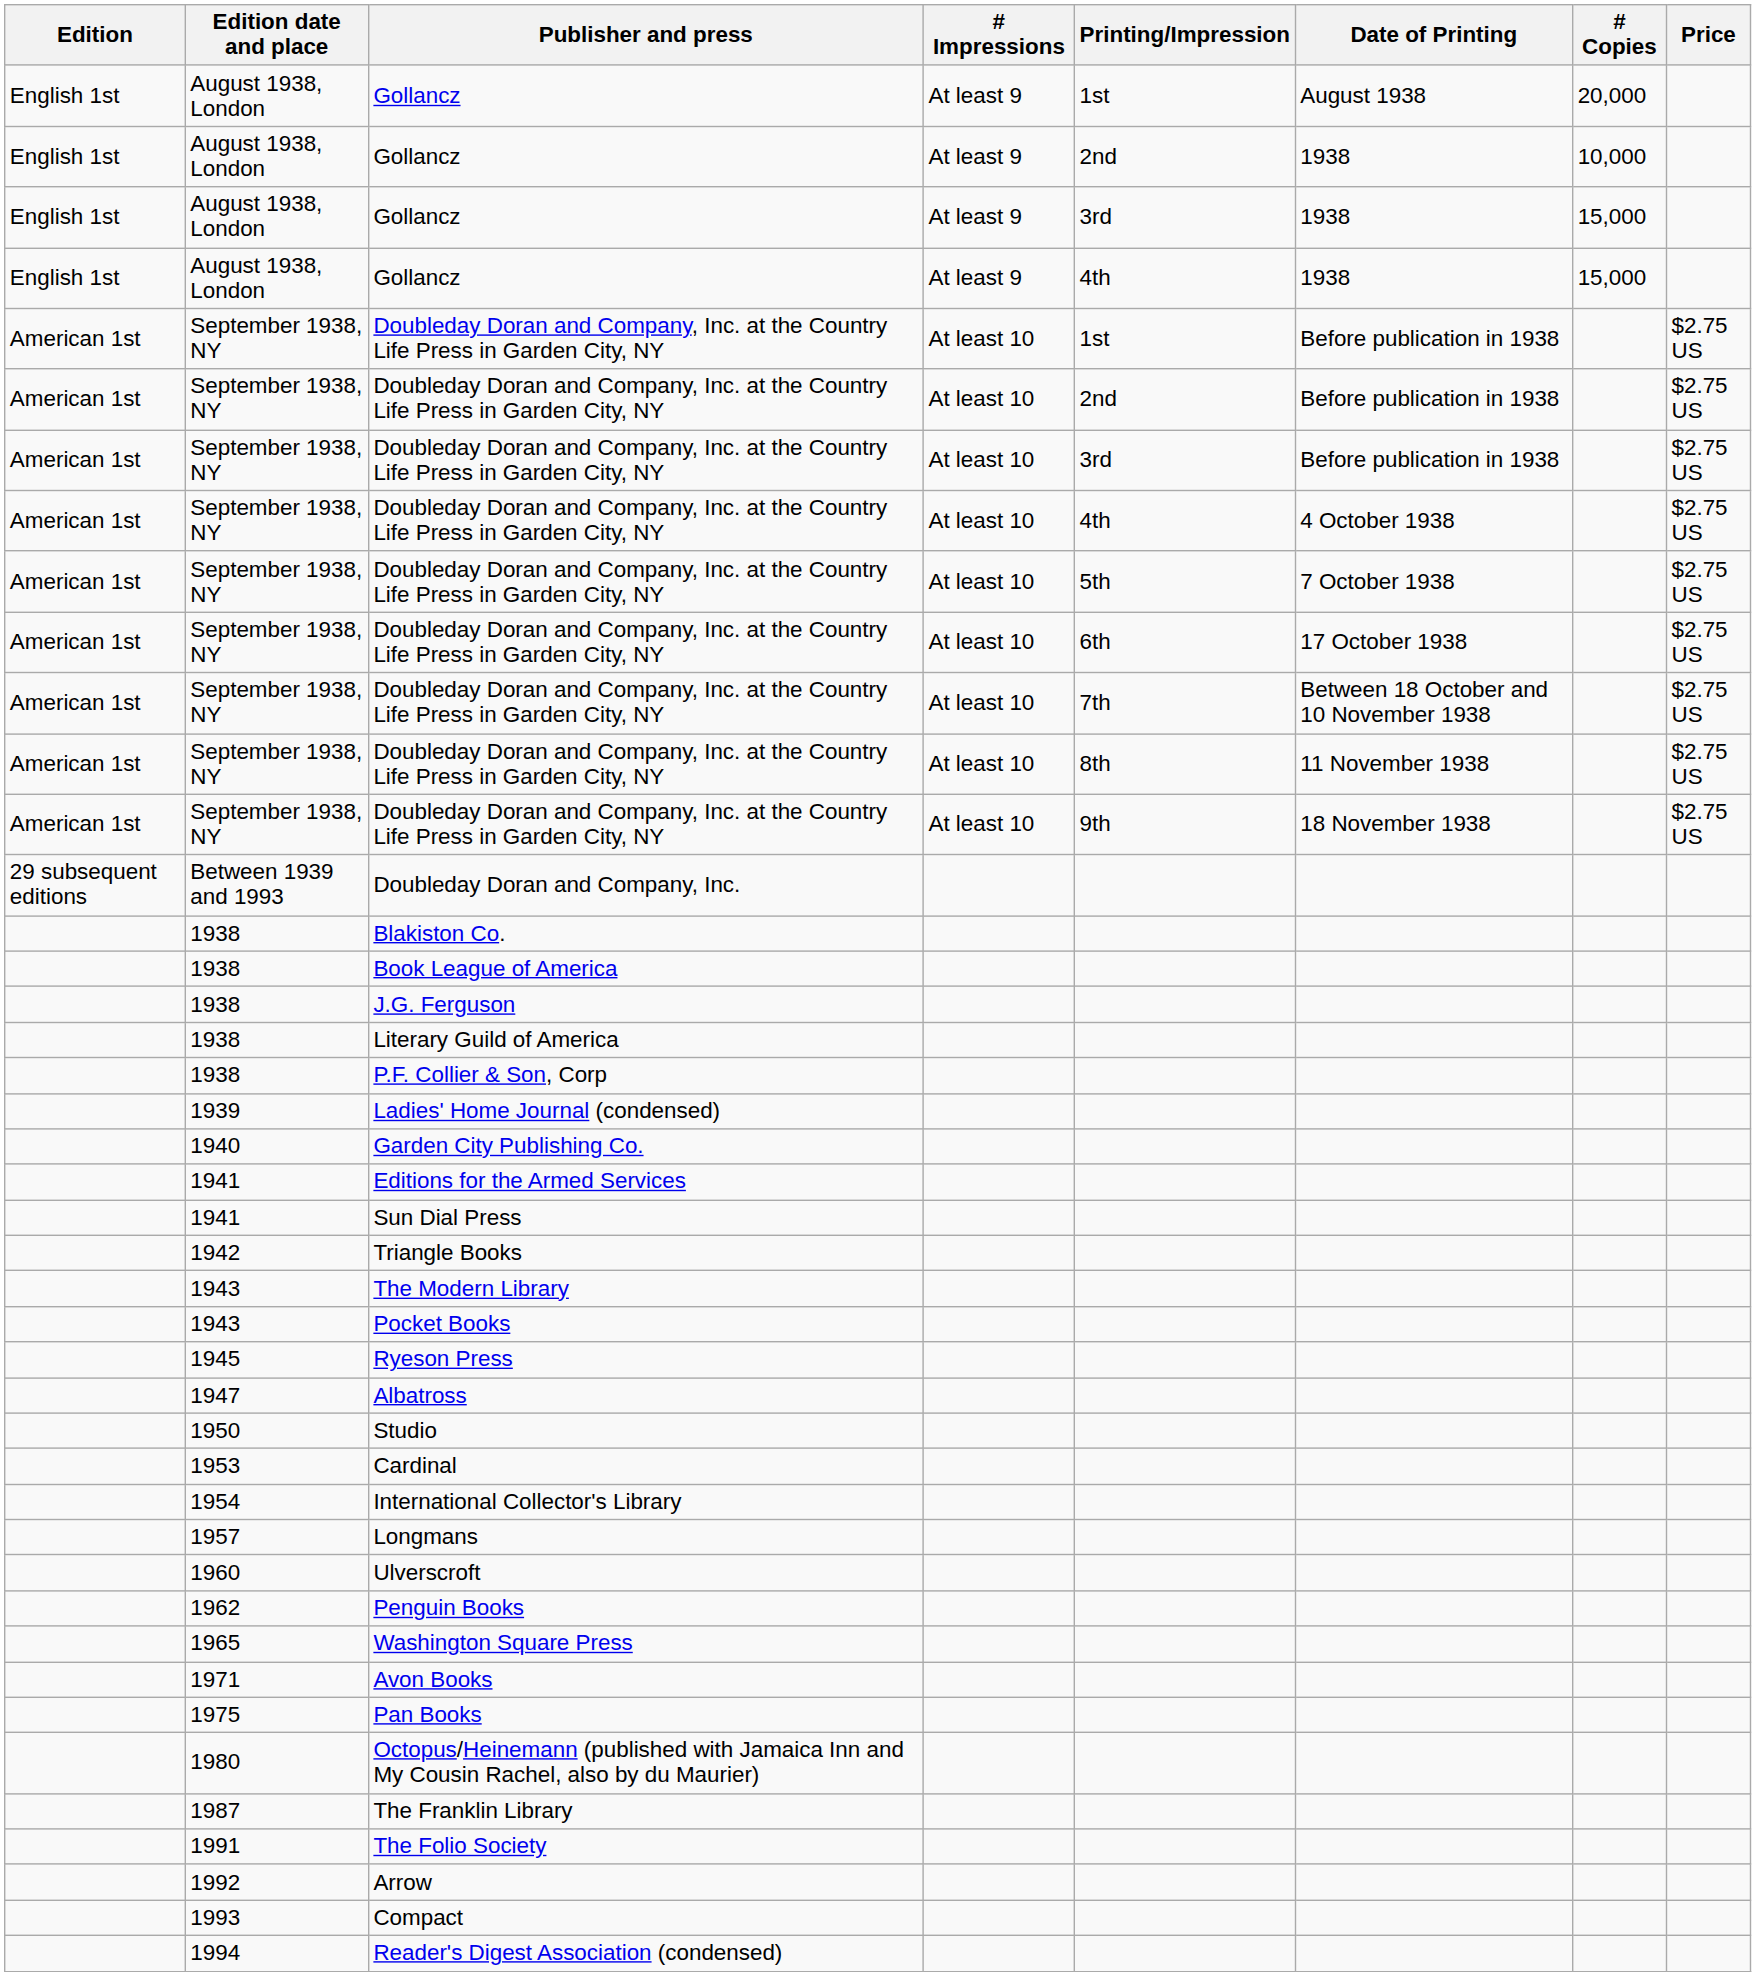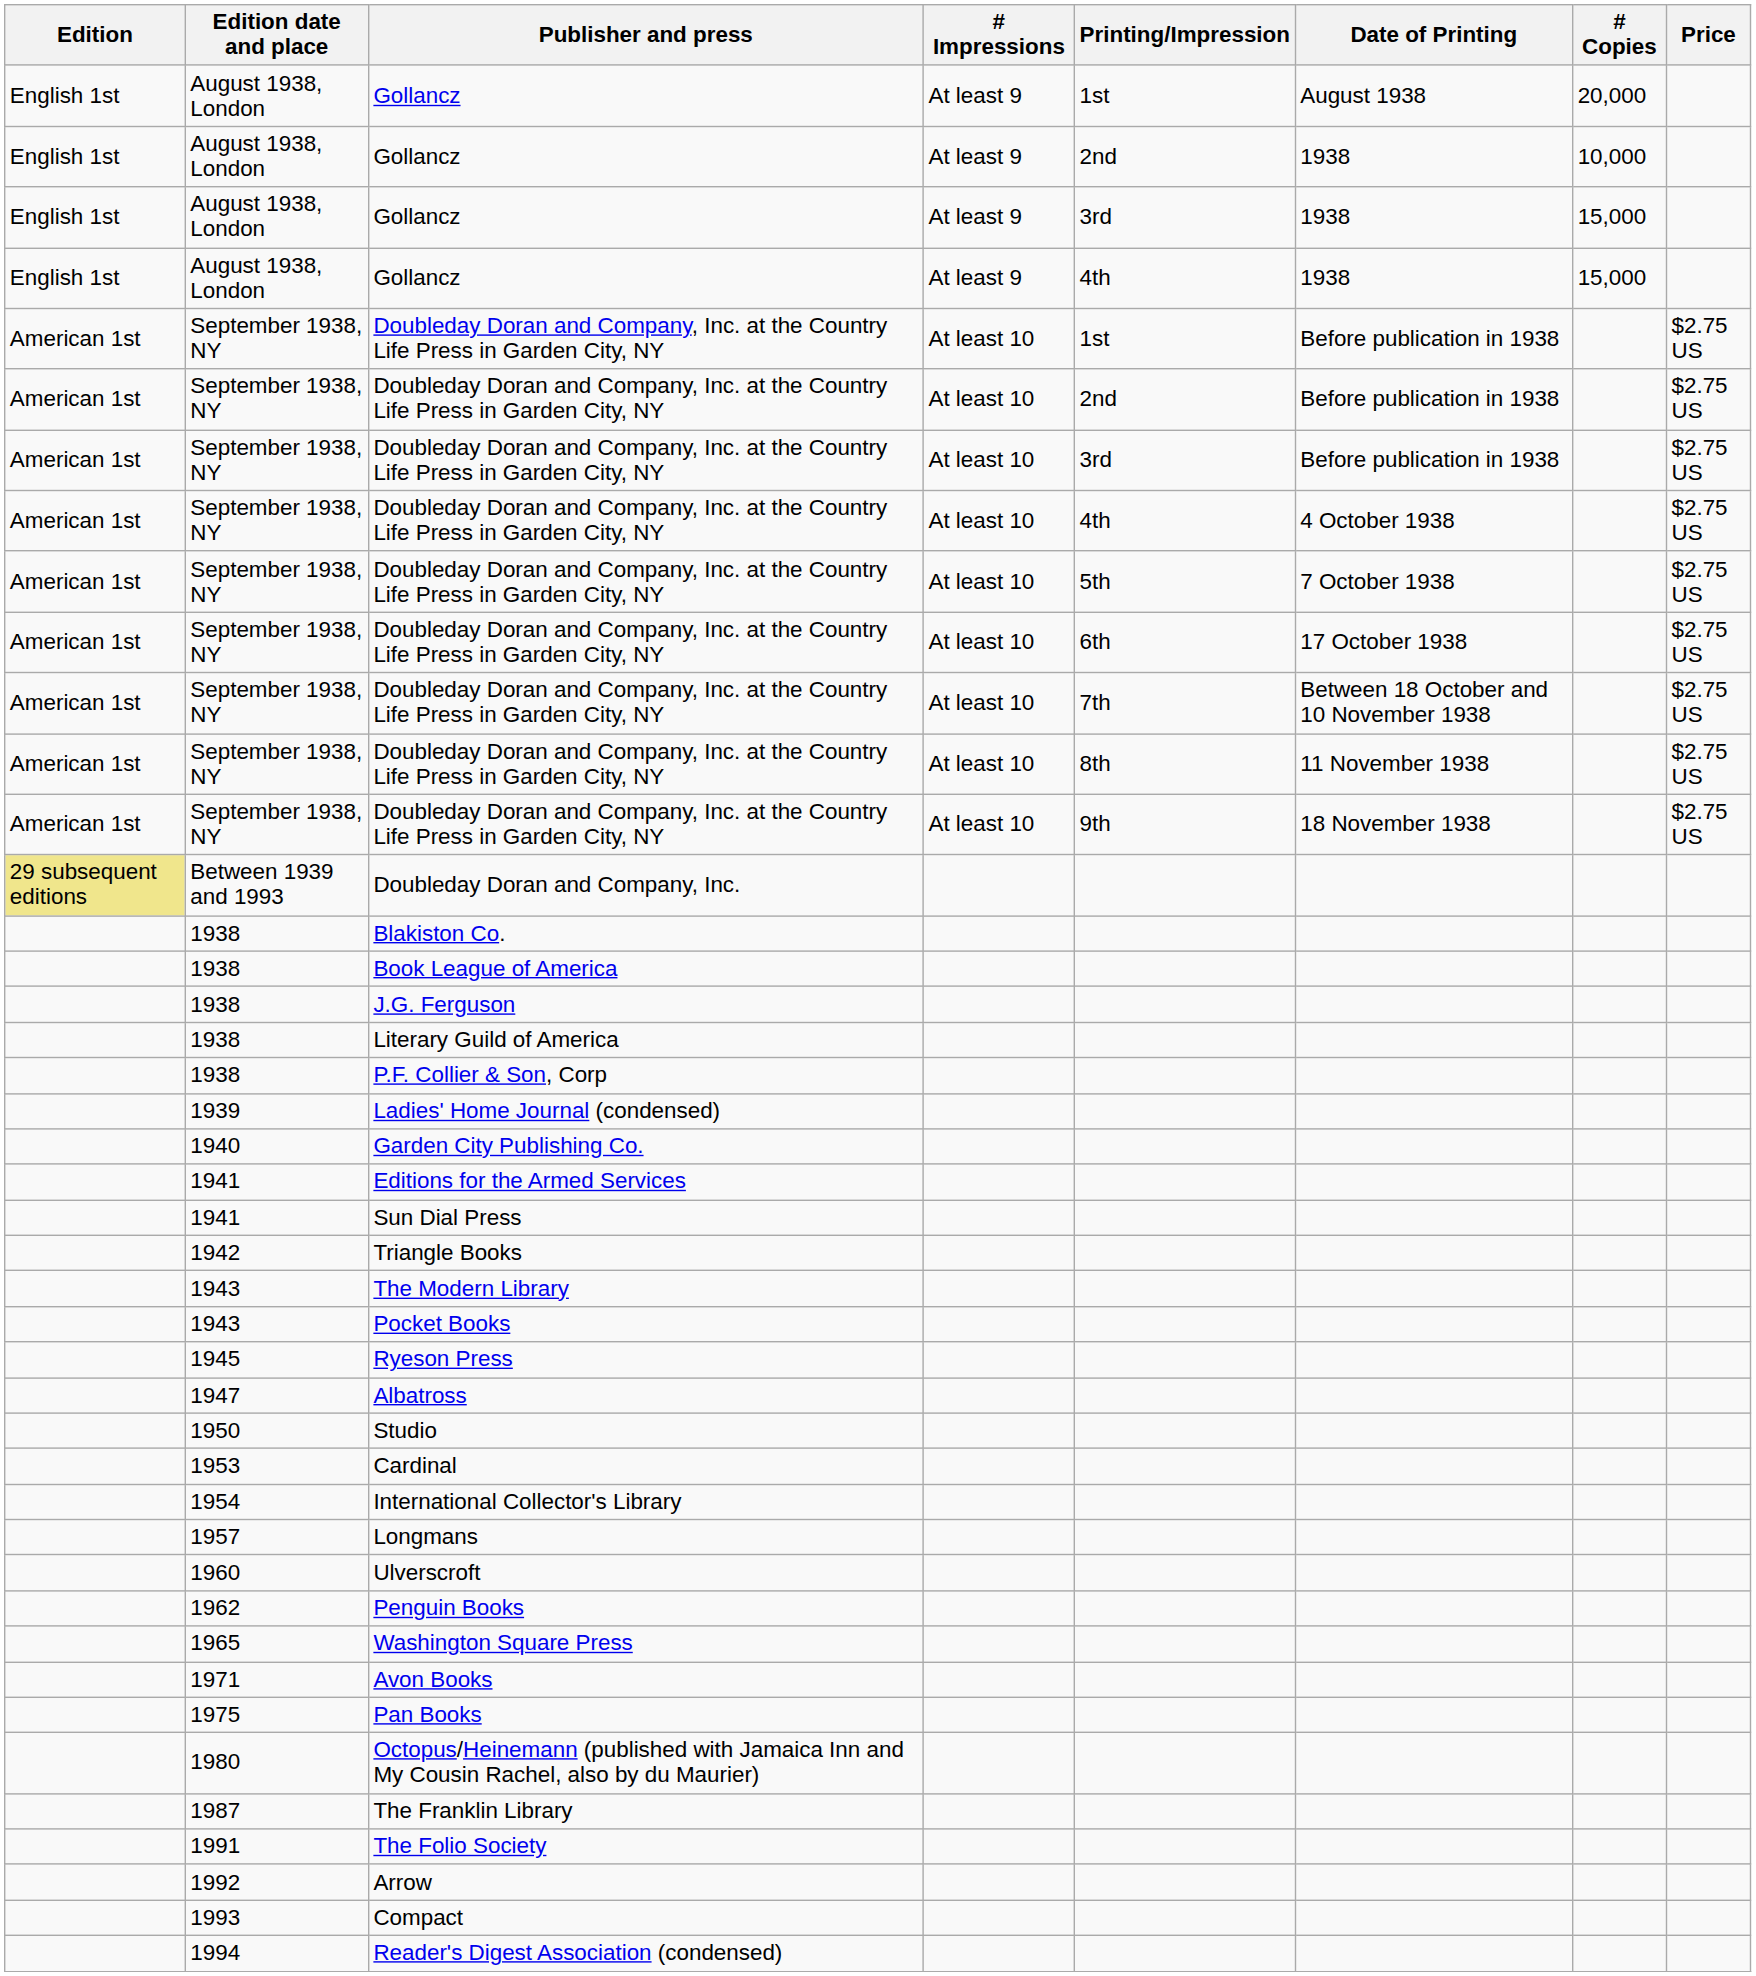(83, 885) no background -> (83, 885) khaki background
